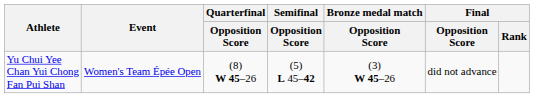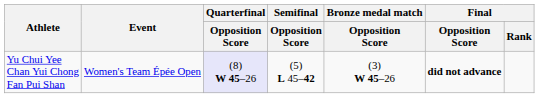(236, 72) no background -> (236, 72) lavender background
(462, 72) normal -> (464, 72) bold
